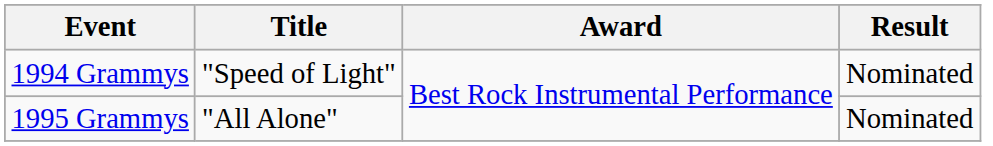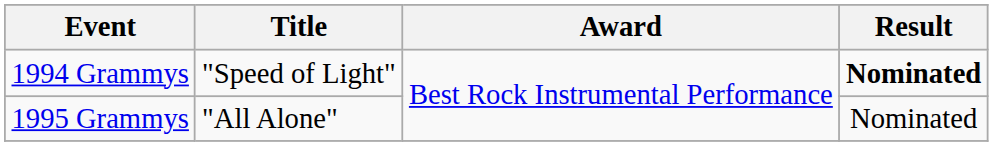(910, 72) normal -> (914, 72) bold
